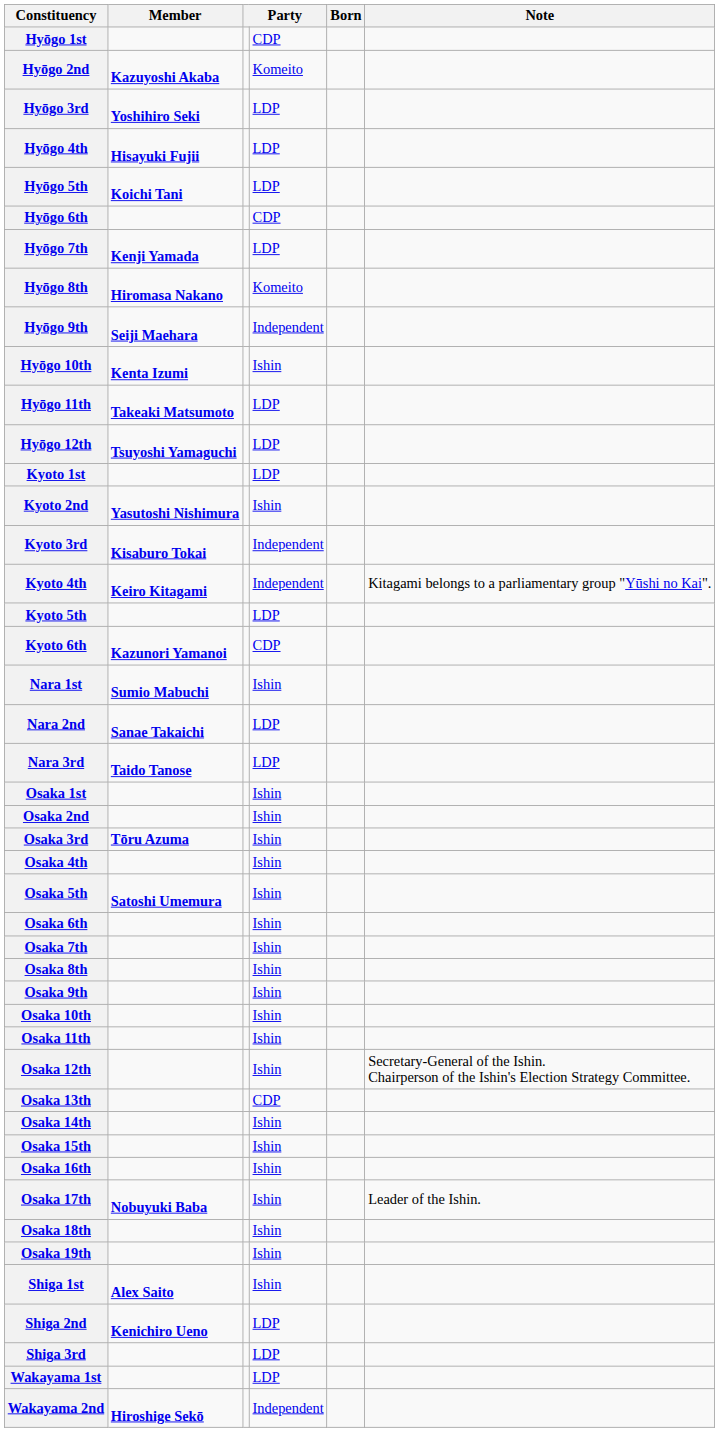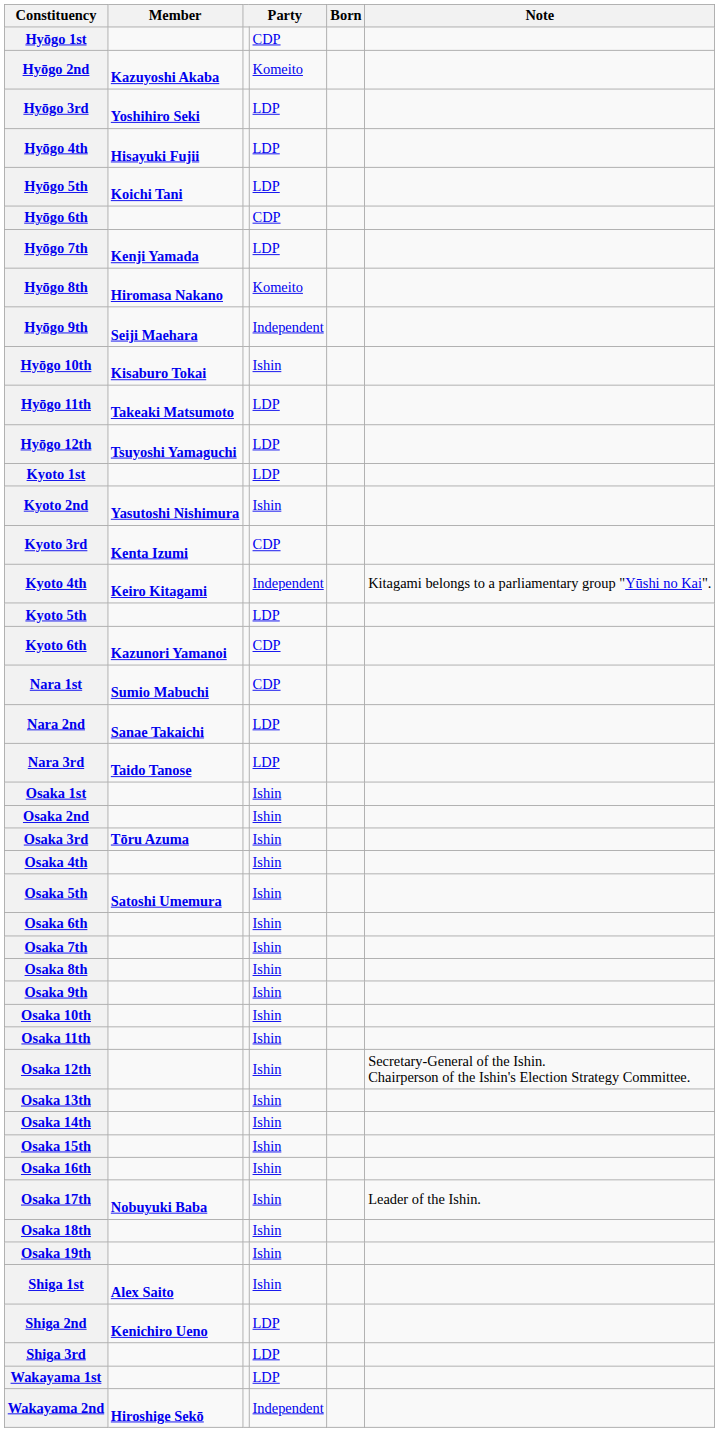(149, 373) Kenta Izumi -> (159, 373) Kisaburo Tokai
(159, 552) Kisaburo Tokai -> (149, 552) Kenta Izumi
(288, 544) Independent -> (267, 544) CDP
(267, 684) Ishin -> (267, 684) CDP
(267, 1100) CDP -> (267, 1100) Ishin
